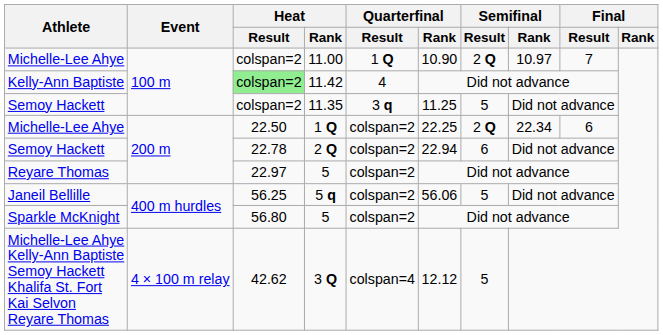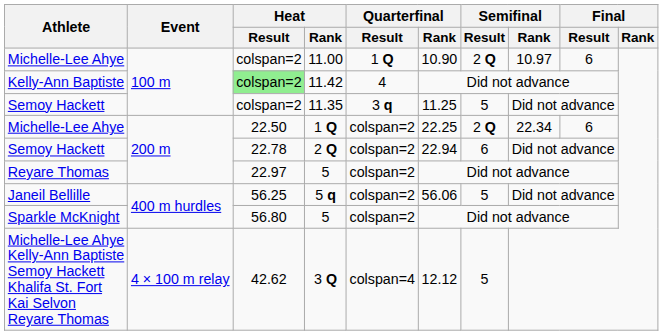(589, 60) 7 -> (589, 60) 6
